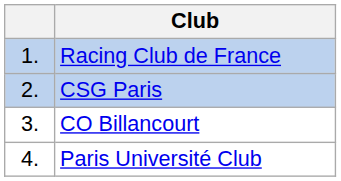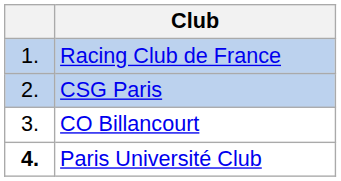(30, 158) normal -> (30, 158) bold
